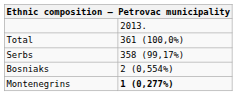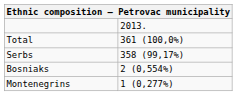(147, 84) bold -> (147, 84) normal
